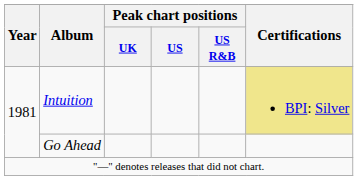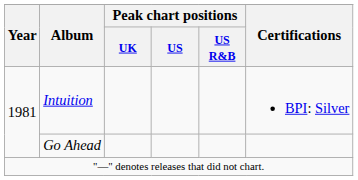(299, 108) khaki background -> (299, 108) no background
